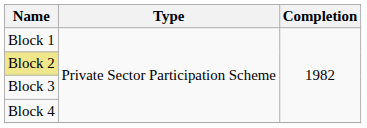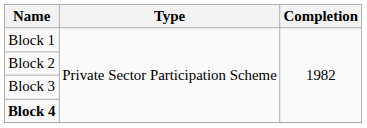(31, 63) khaki background -> (32, 63) no background
(31, 110) normal -> (32, 110) bold
